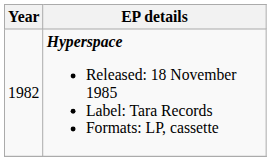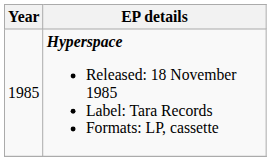(24, 92) 1982 -> (24, 92) 1985
